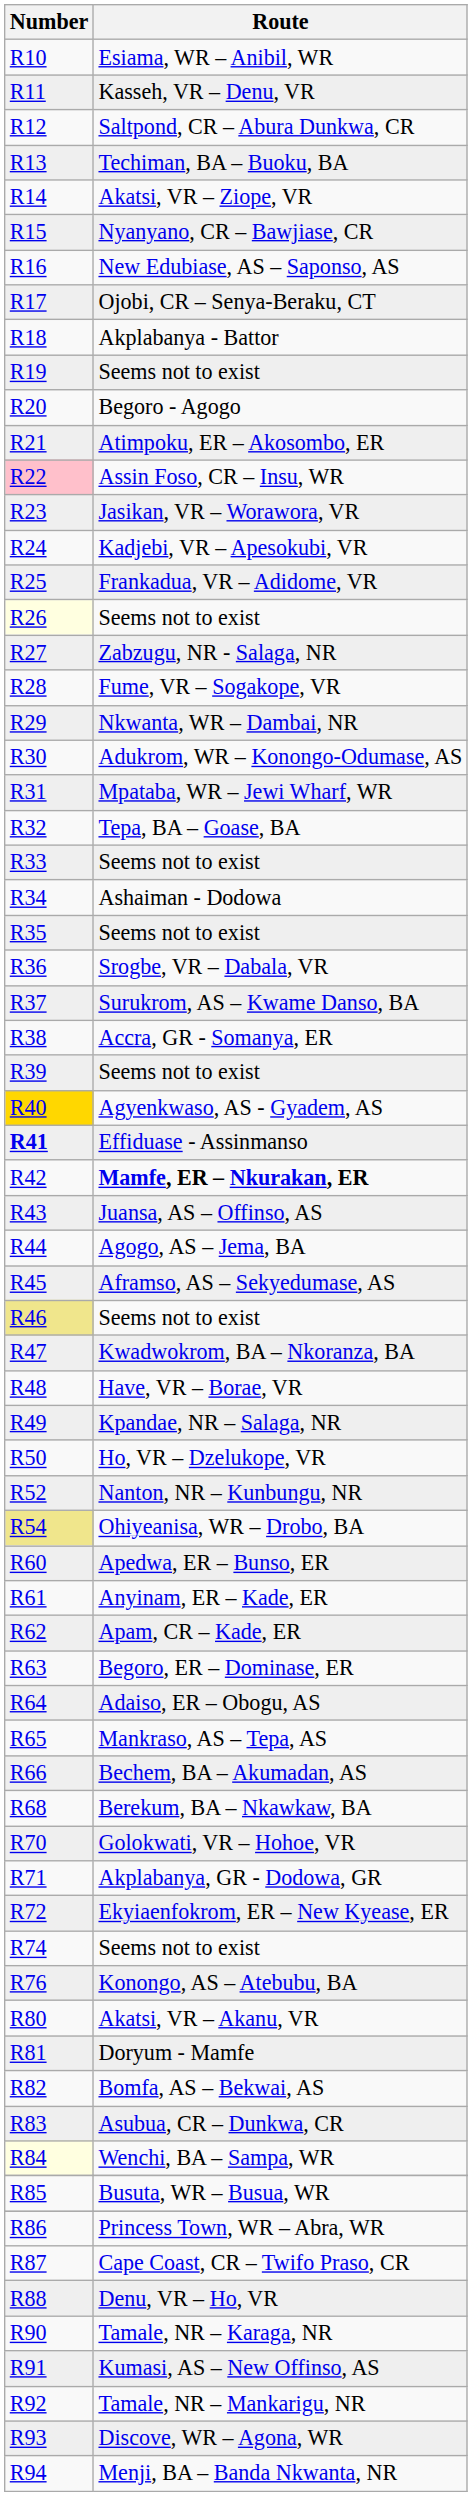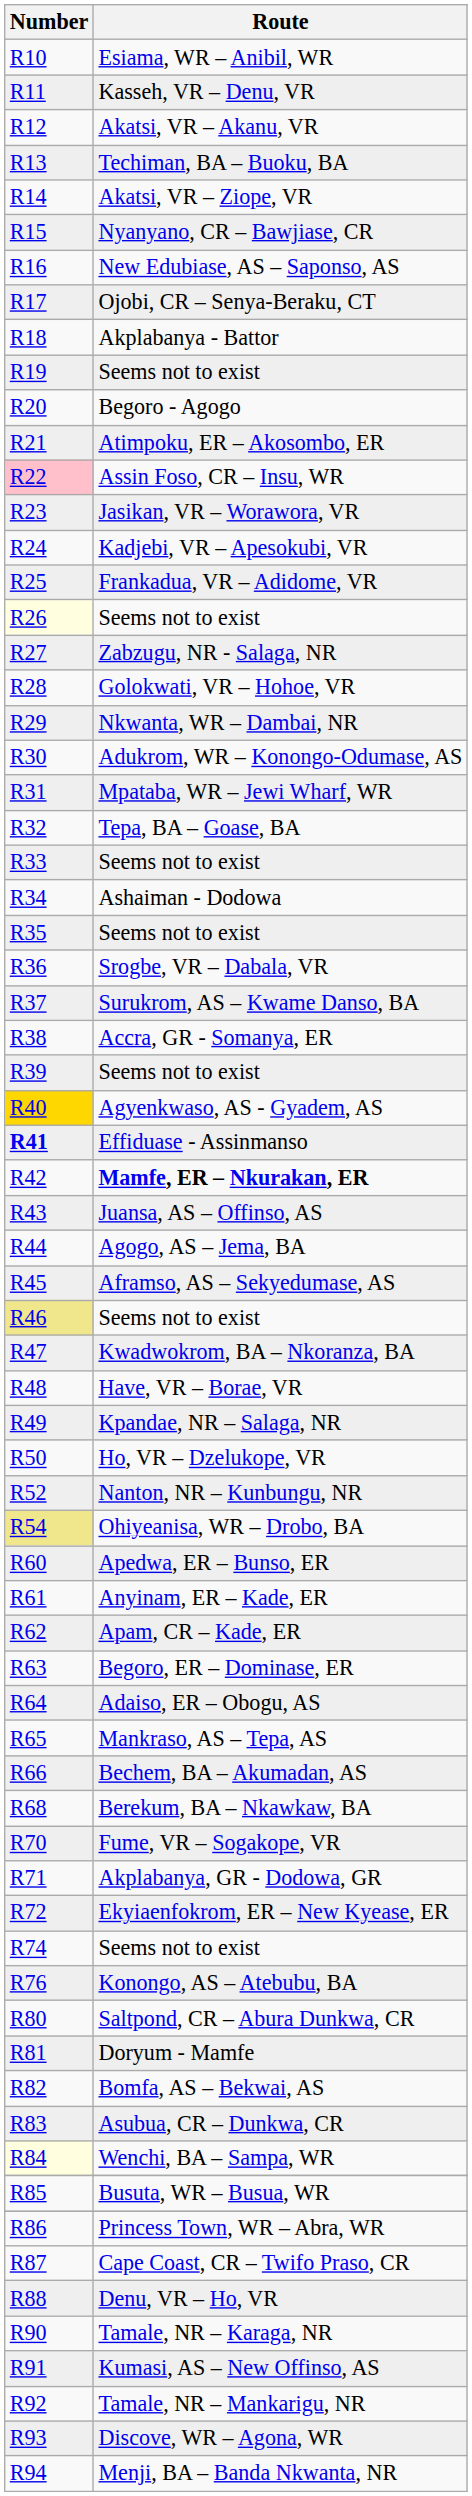(256, 127) Saltpond, CR – Abura Dunkwa, CR -> (208, 127) Akatsi, VR – Akanu, VR
(220, 687) Fume, VR – Sogakope, VR -> (227, 687) Golokwati, VR – Hohoe, VR
(227, 1842) Golokwati, VR – Hohoe, VR -> (220, 1842) Fume, VR – Sogakope, VR
(208, 2018) Akatsi, VR – Akanu, VR -> (256, 2018) Saltpond, CR – Abura Dunkwa, CR
